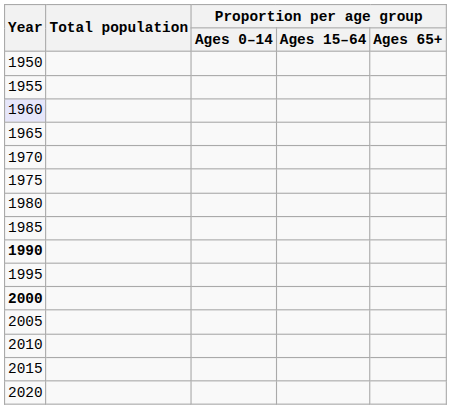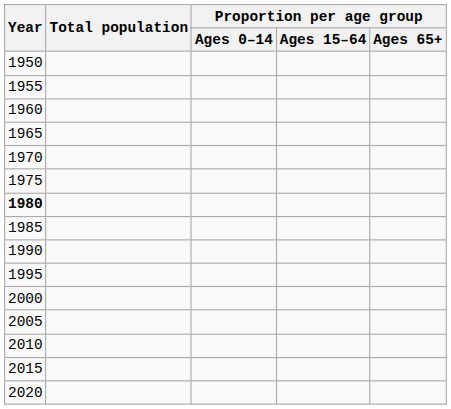(25, 110) lavender background -> (25, 110) no background
(25, 204) normal -> (25, 204) bold
(25, 251) bold -> (25, 251) normal
(25, 299) bold -> (25, 299) normal
